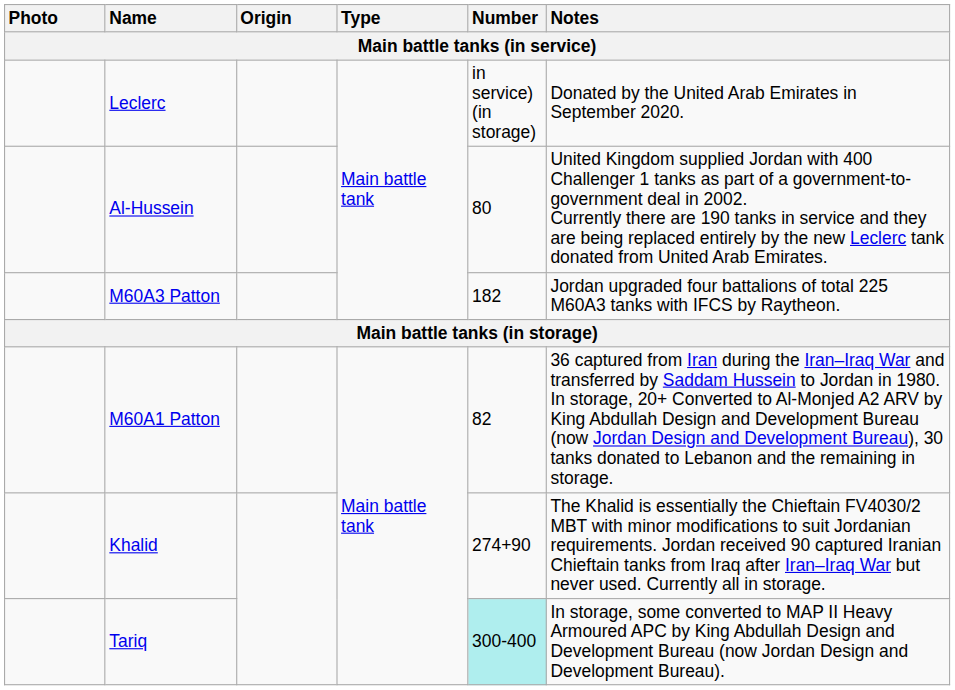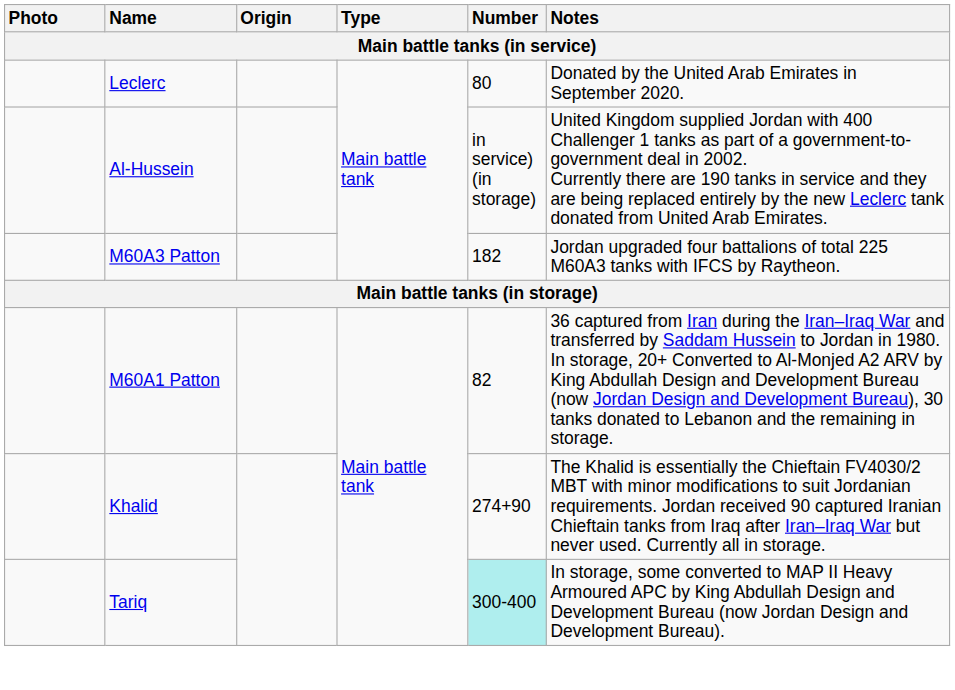(504, 103) in service) (in storage) -> (482, 83) 80
(482, 209) 80 -> (504, 169) in service) (in storage)
